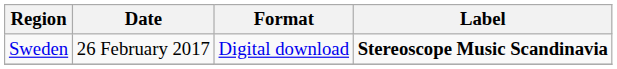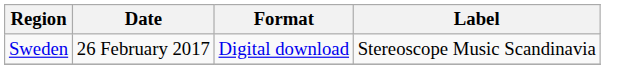(483, 49) bold -> (477, 49) normal
